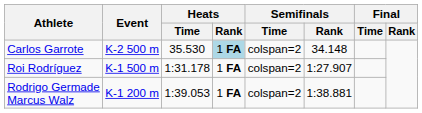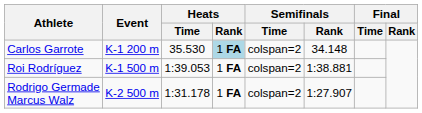(132, 50) K-2 500 m -> (132, 50) K-1 200 m
(187, 68) 1:31.178 -> (187, 68) 1:39.053
(329, 68) 1:27.907 -> (329, 68) 1:38.881
(132, 93) K-1 200 m -> (132, 93) K-2 500 m
(187, 93) 1:39.053 -> (187, 93) 1:31.178
(329, 93) 1:38.881 -> (329, 93) 1:27.907
